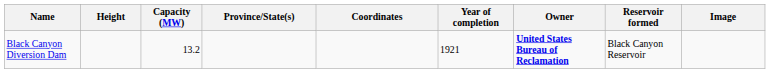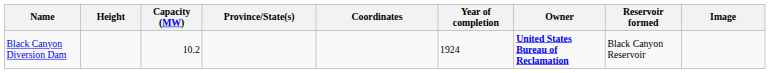(191, 49) 13.2 -> (191, 49) 10.2
(450, 49) 1921 -> (450, 49) 1924
